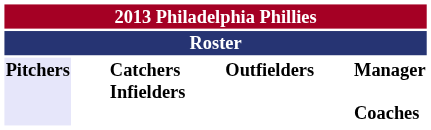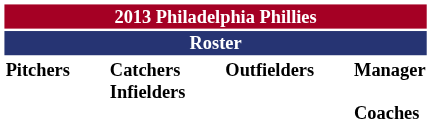(38, 69) lavender background -> (38, 69) no background
